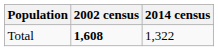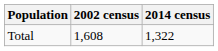(88, 35) bold -> (88, 35) normal
